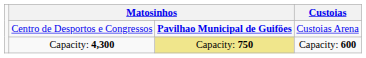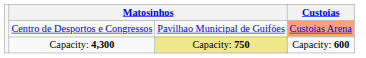(224, 28) bold -> (221, 28) normal
(328, 28) no background -> (321, 28) lightsalmon background
